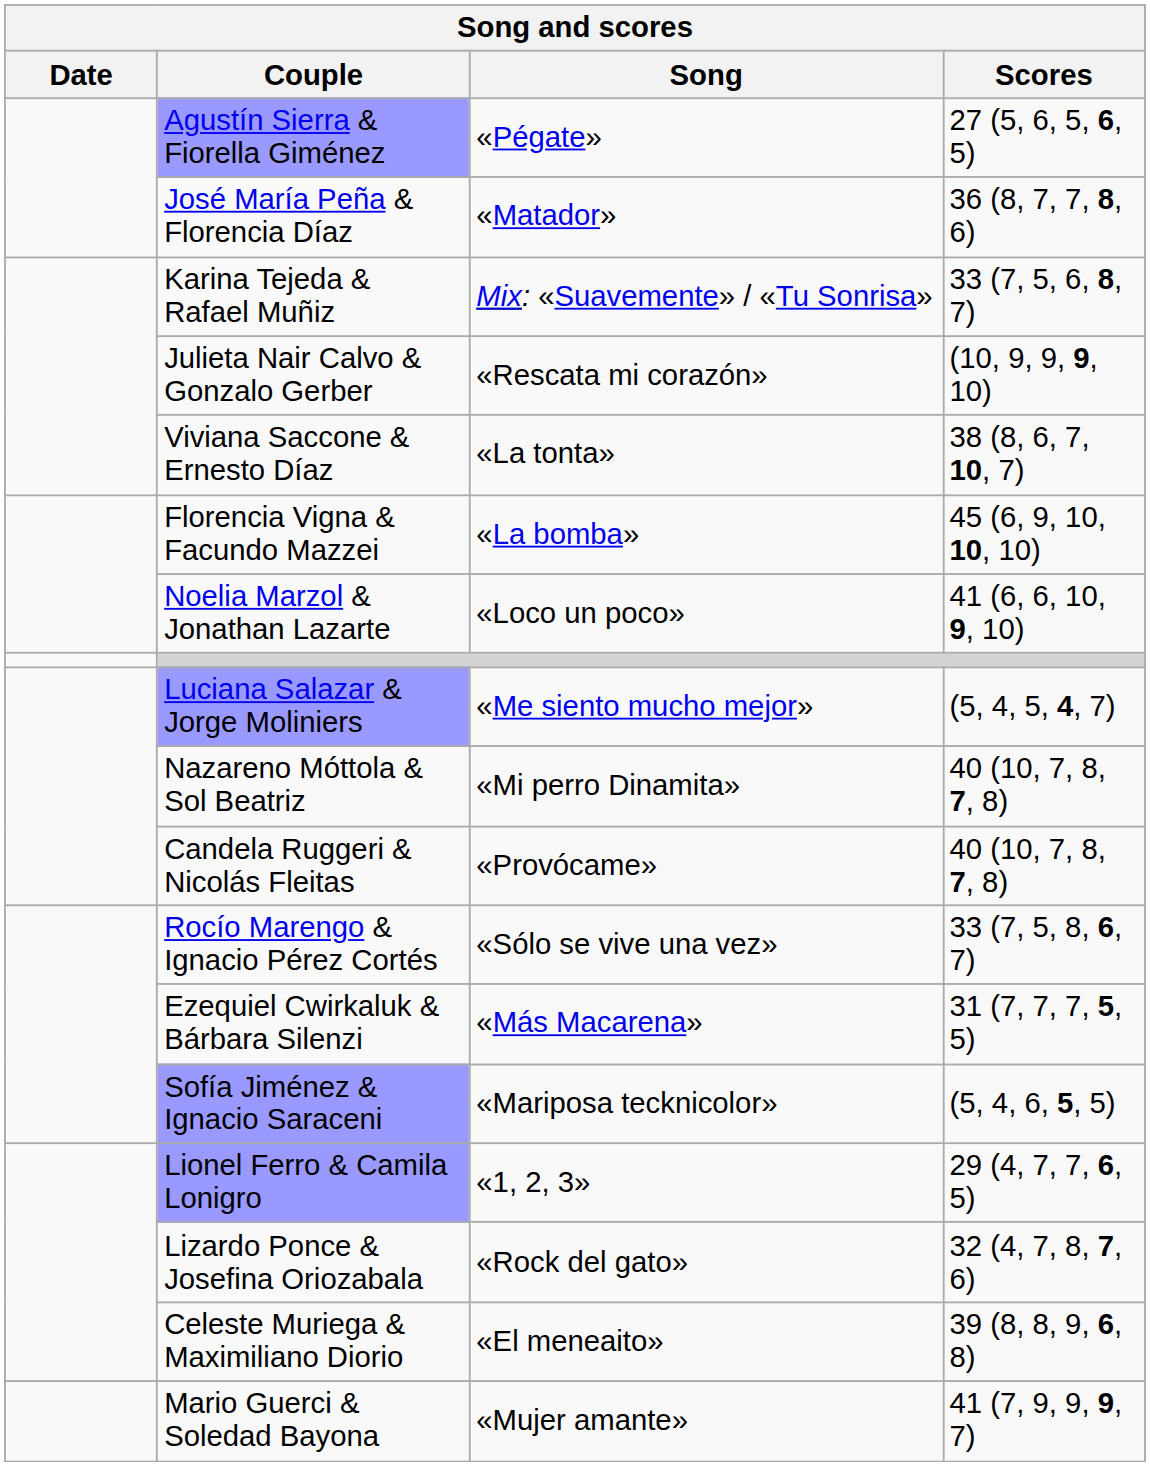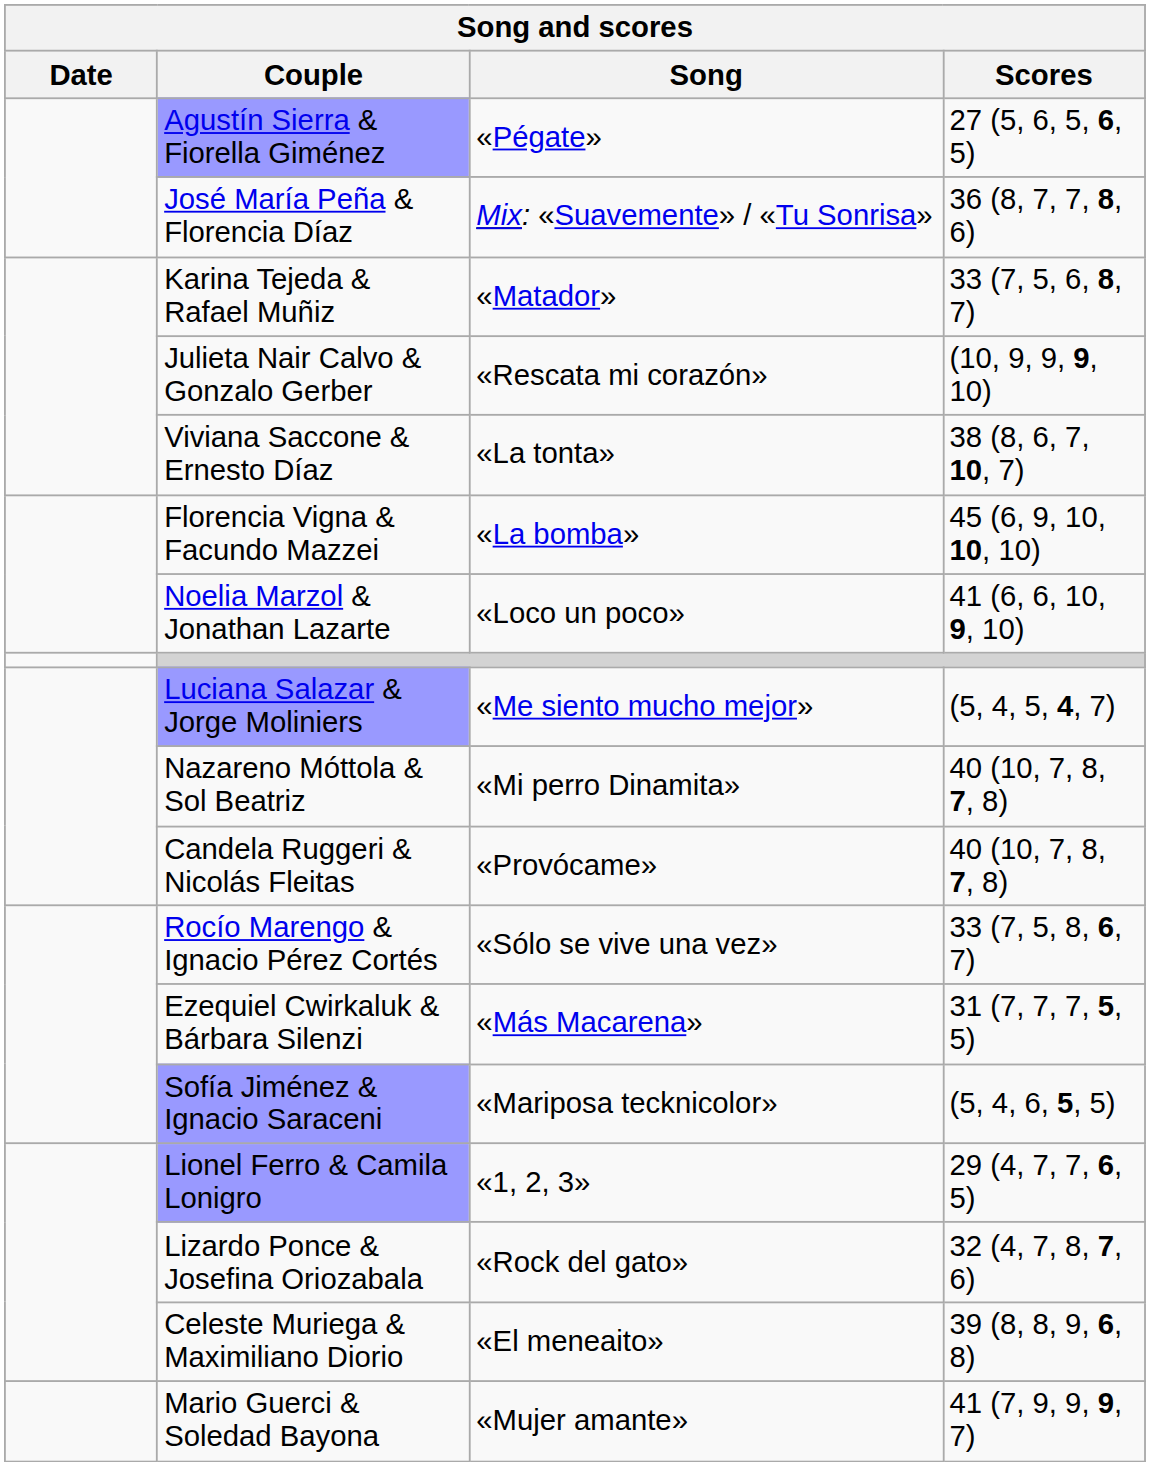(546, 216) «Matador» -> (705, 216) Mix: «Suavemente» / «Tu Sonrisa»
(705, 295) Mix: «Suavemente» / «Tu Sonrisa» -> (546, 295) «Matador»
